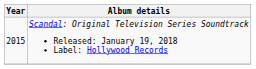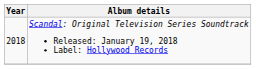(16, 41) 2015 -> (16, 41) 2018
